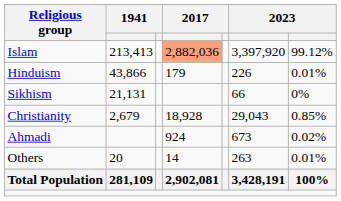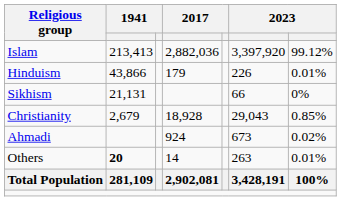(192, 51) lightsalmon background -> (192, 51) no background
(116, 158) normal -> (116, 158) bold
